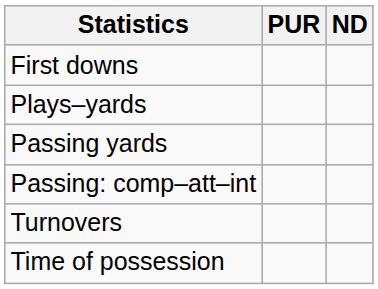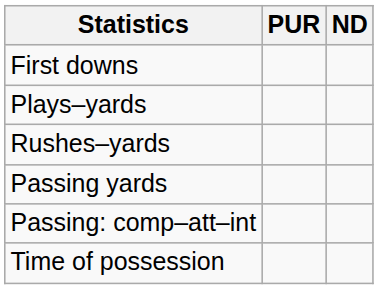+ row: (90, 144)
- row: (66, 223)
